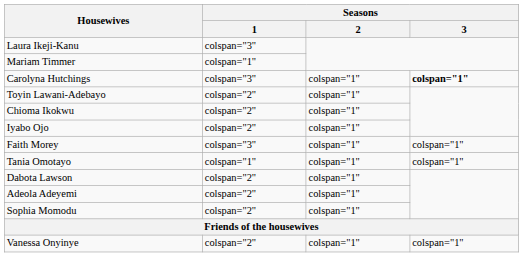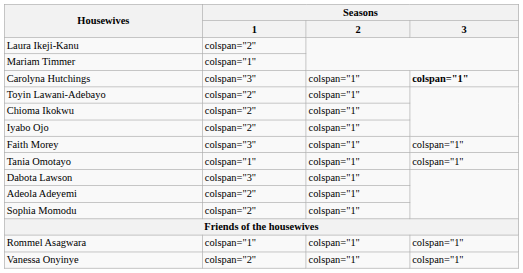(230, 45) colspan="3" -> (230, 45) colspan="2"
(230, 177) colspan="2" -> (230, 177) colspan="3"
+ row: (46, 243)
